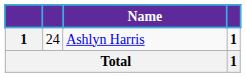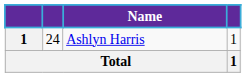(234, 39) bold -> (234, 39) normal
